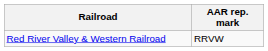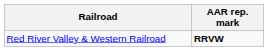(209, 38) normal -> (209, 38) bold
